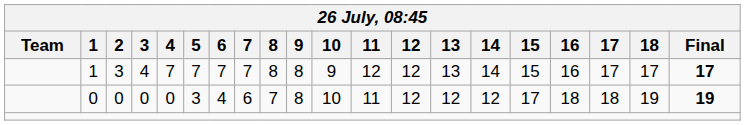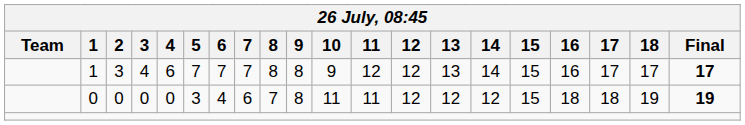(170, 71) 7 -> (170, 71) 6
(332, 98) 10 -> (332, 98) 11
(530, 98) 17 -> (530, 98) 15
